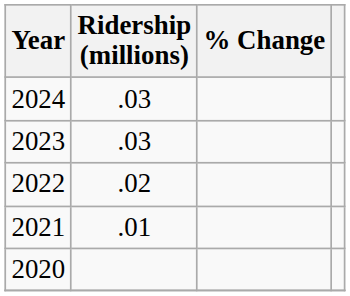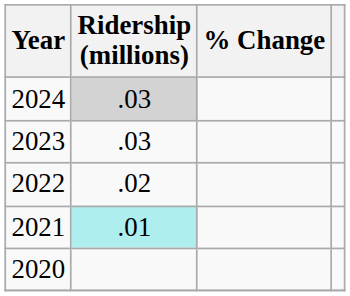(134, 98) no background -> (134, 98) lightgrey background
(134, 226) no background -> (134, 226) paleturquoise background
